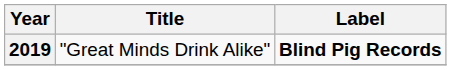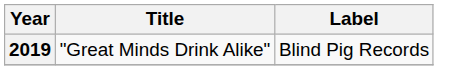(360, 49) bold -> (354, 49) normal
